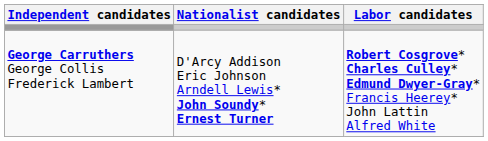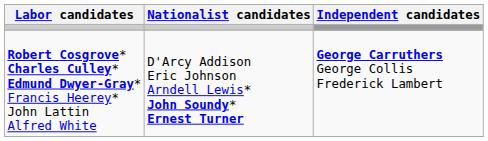columns swapped: (413, 15) <-> (89, 15)
